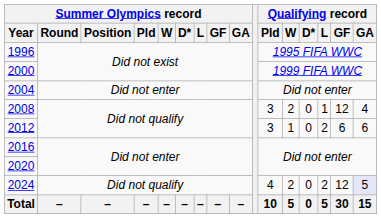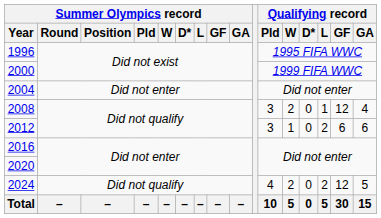(365, 185) lavender background -> (365, 185) no background
